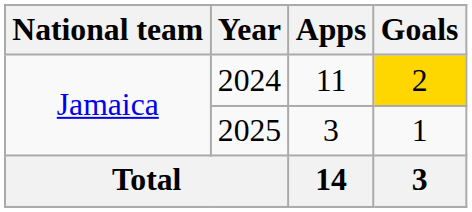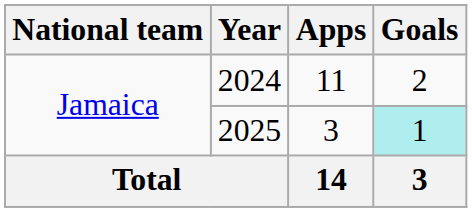(420, 79) gold background -> (420, 79) no background
(420, 130) no background -> (420, 130) paleturquoise background
